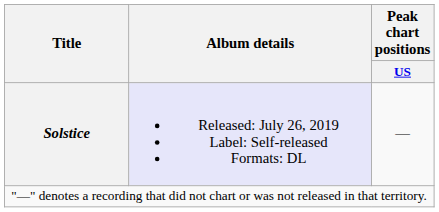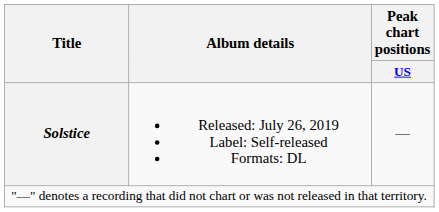(250, 142) lavender background -> (250, 142) no background
